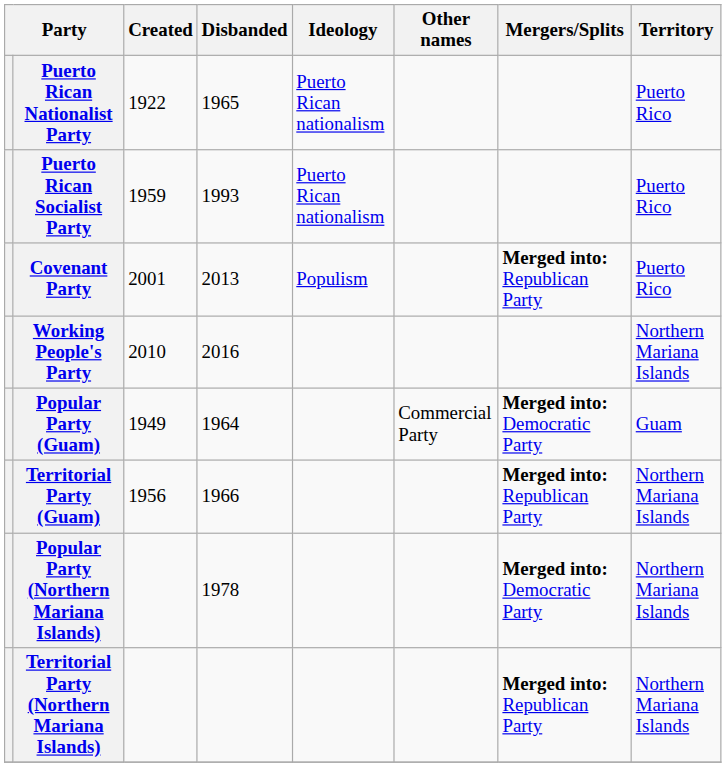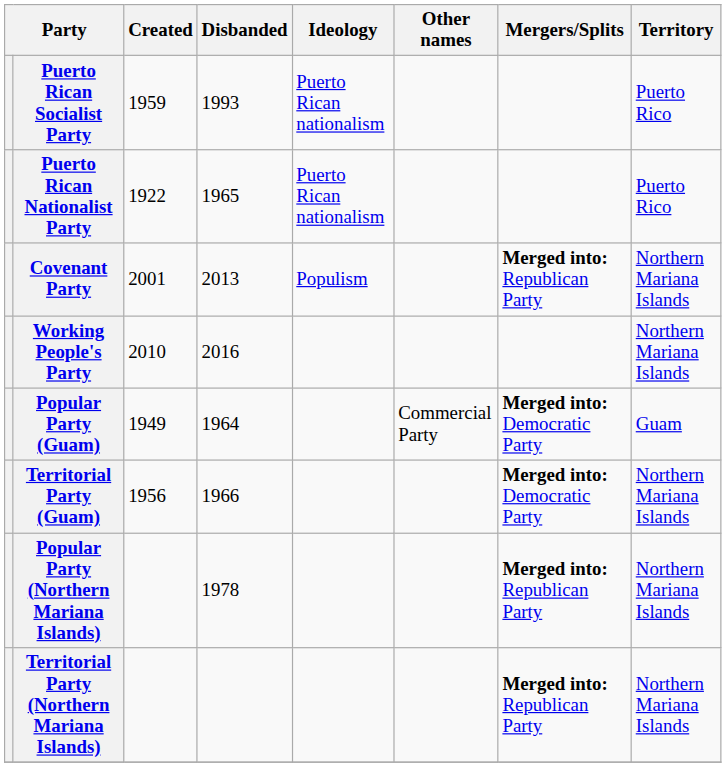rows swapped: (69, 102) <-> (69, 196)
(660, 279) Puerto Rico -> (670, 279) Northern Mariana Islands
(555, 496) Merged into: Republican Party -> (555, 496) Merged into: Democratic Party
(555, 590) Merged into: Democratic Party -> (555, 590) Merged into: Republican Party
